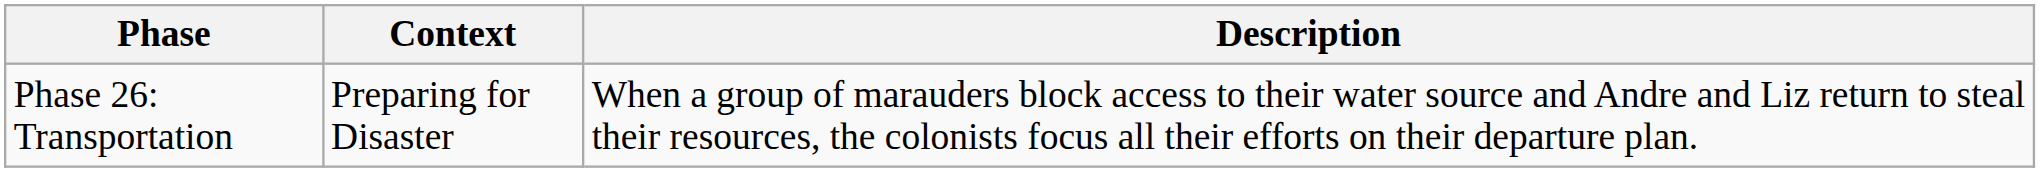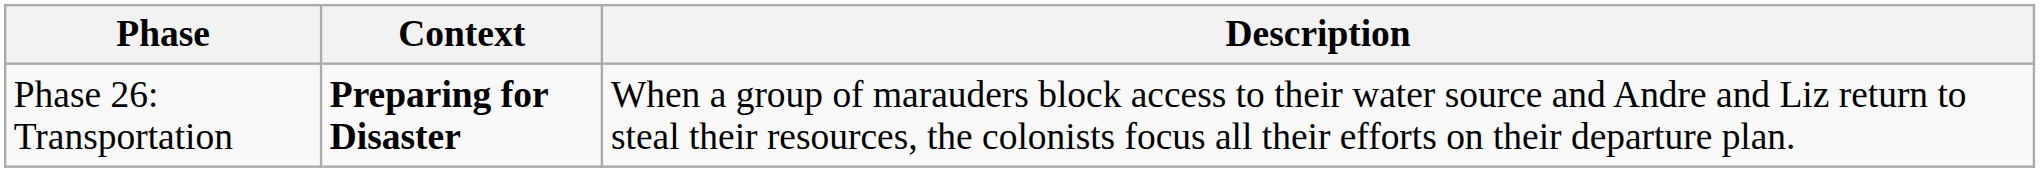(430, 114) normal -> (439, 114) bold
